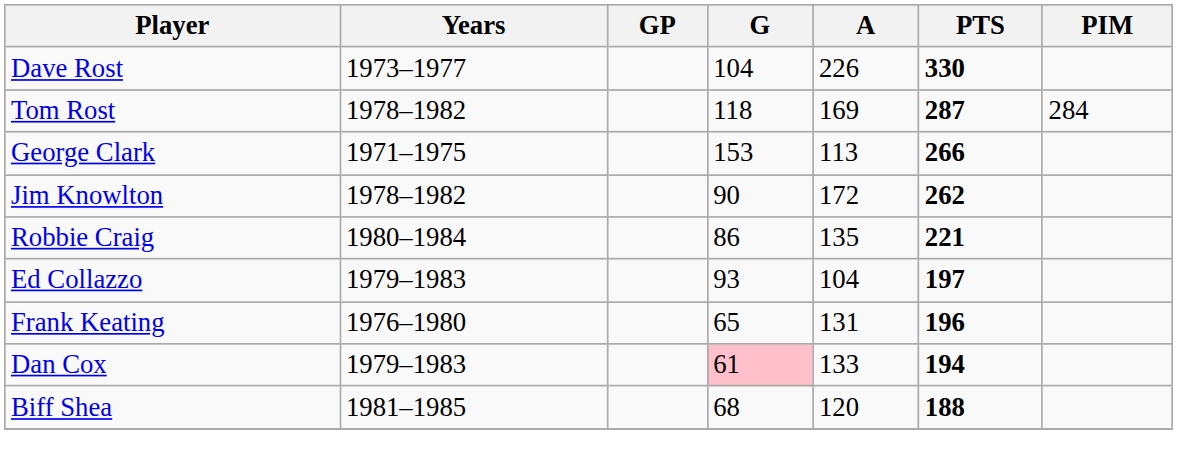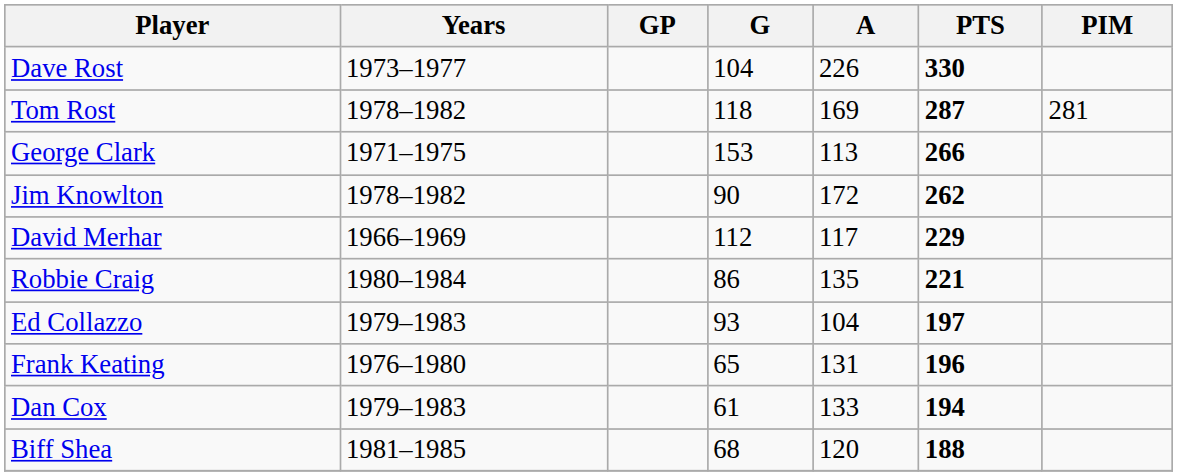(1069, 110) 284 -> (1069, 110) 281
+ row: (86, 237)
(727, 364) pink background -> (727, 407) no background
